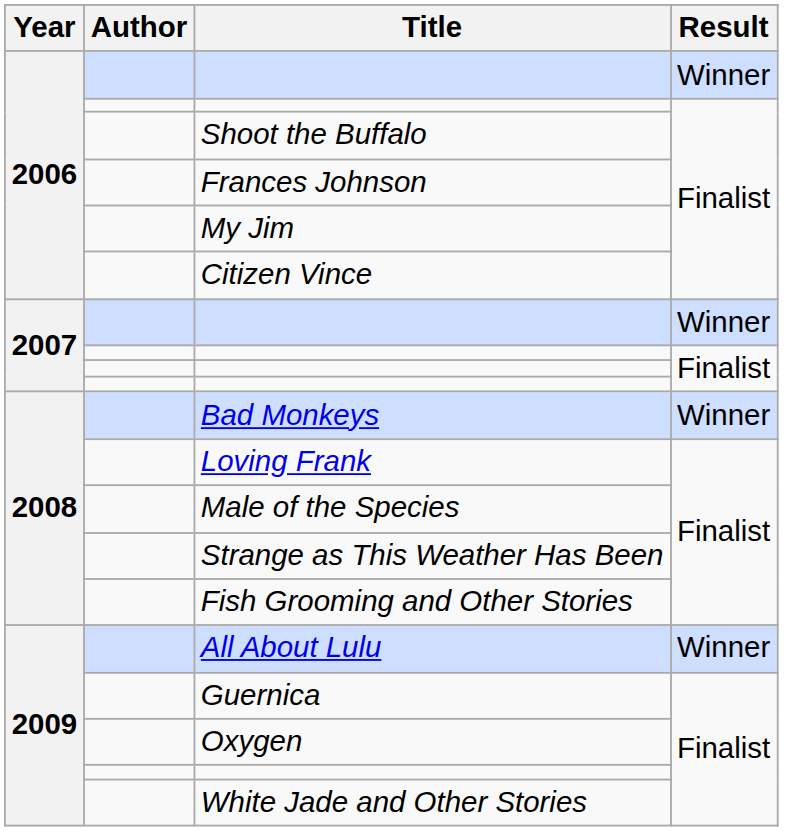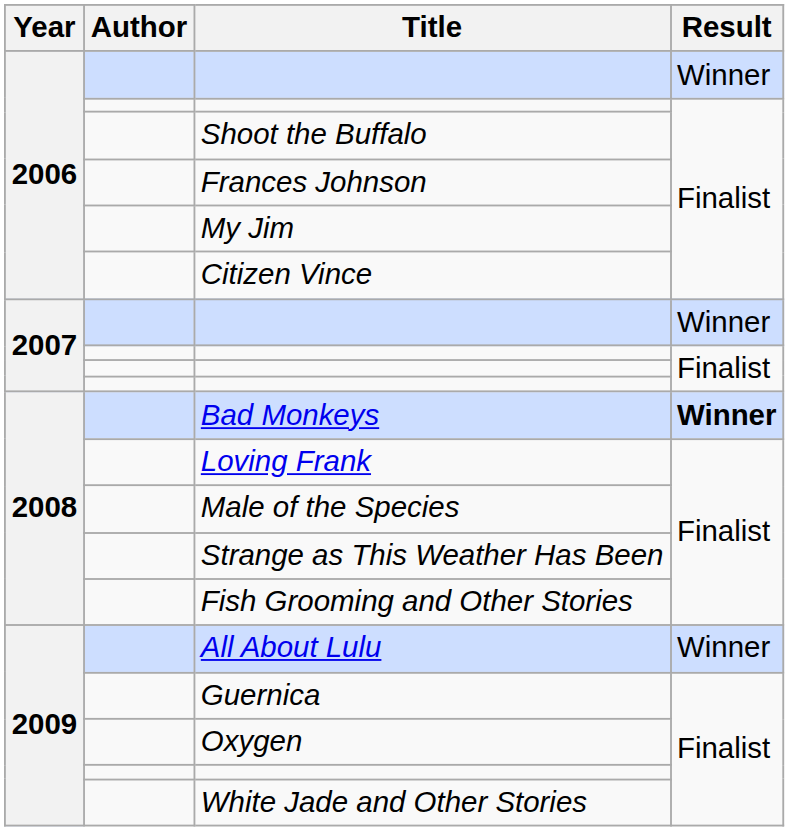(724, 414) normal -> (727, 414) bold
